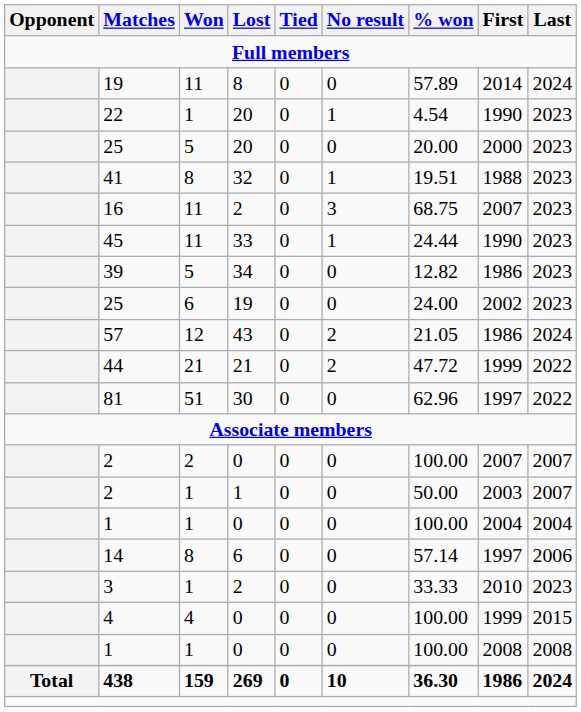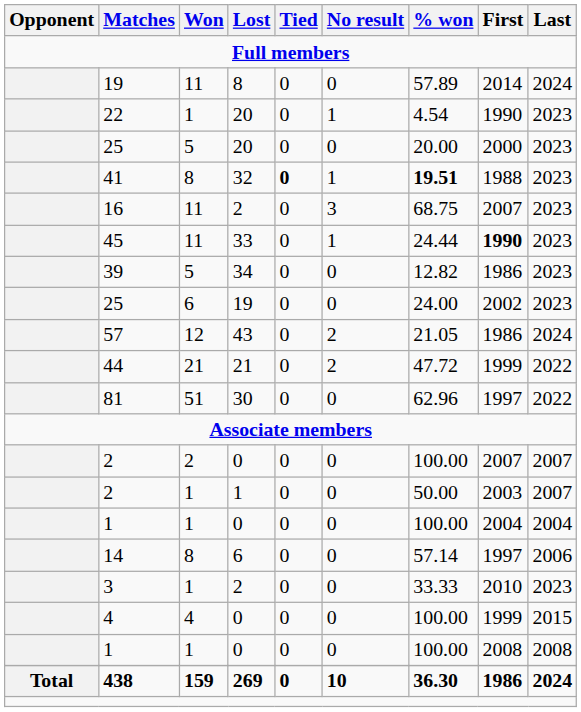(284, 177) normal -> (284, 177) bold
(436, 177) normal -> (436, 177) bold
(502, 240) normal -> (502, 240) bold
